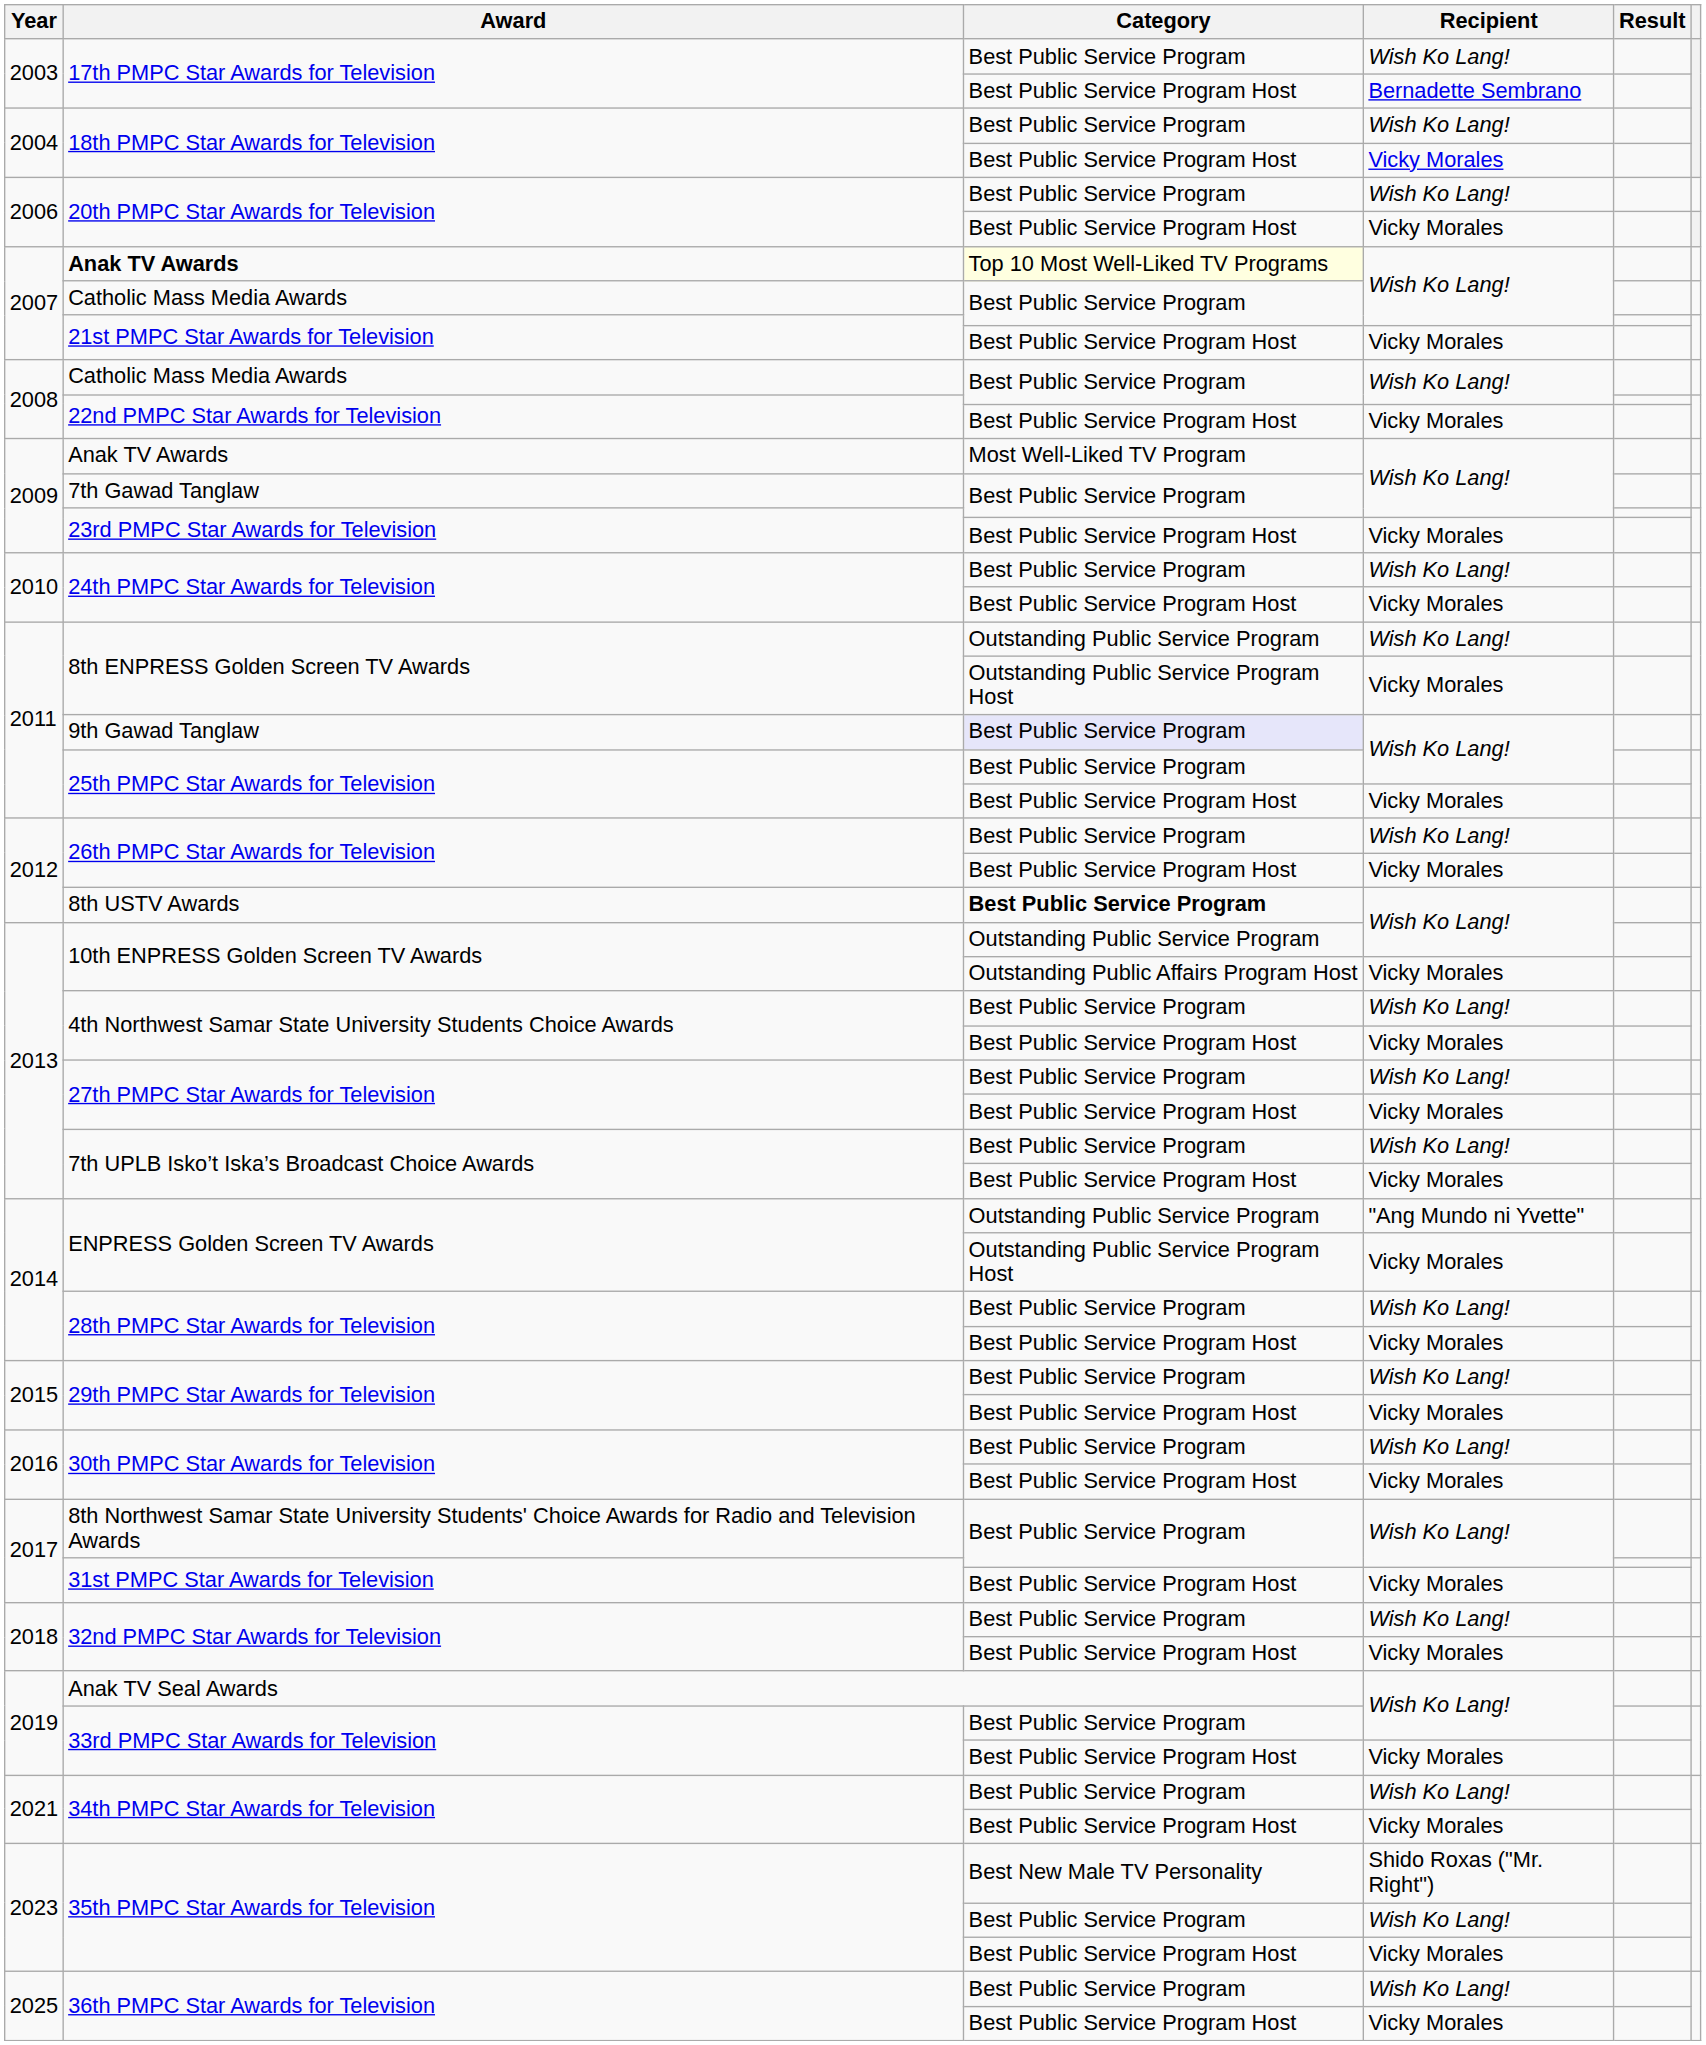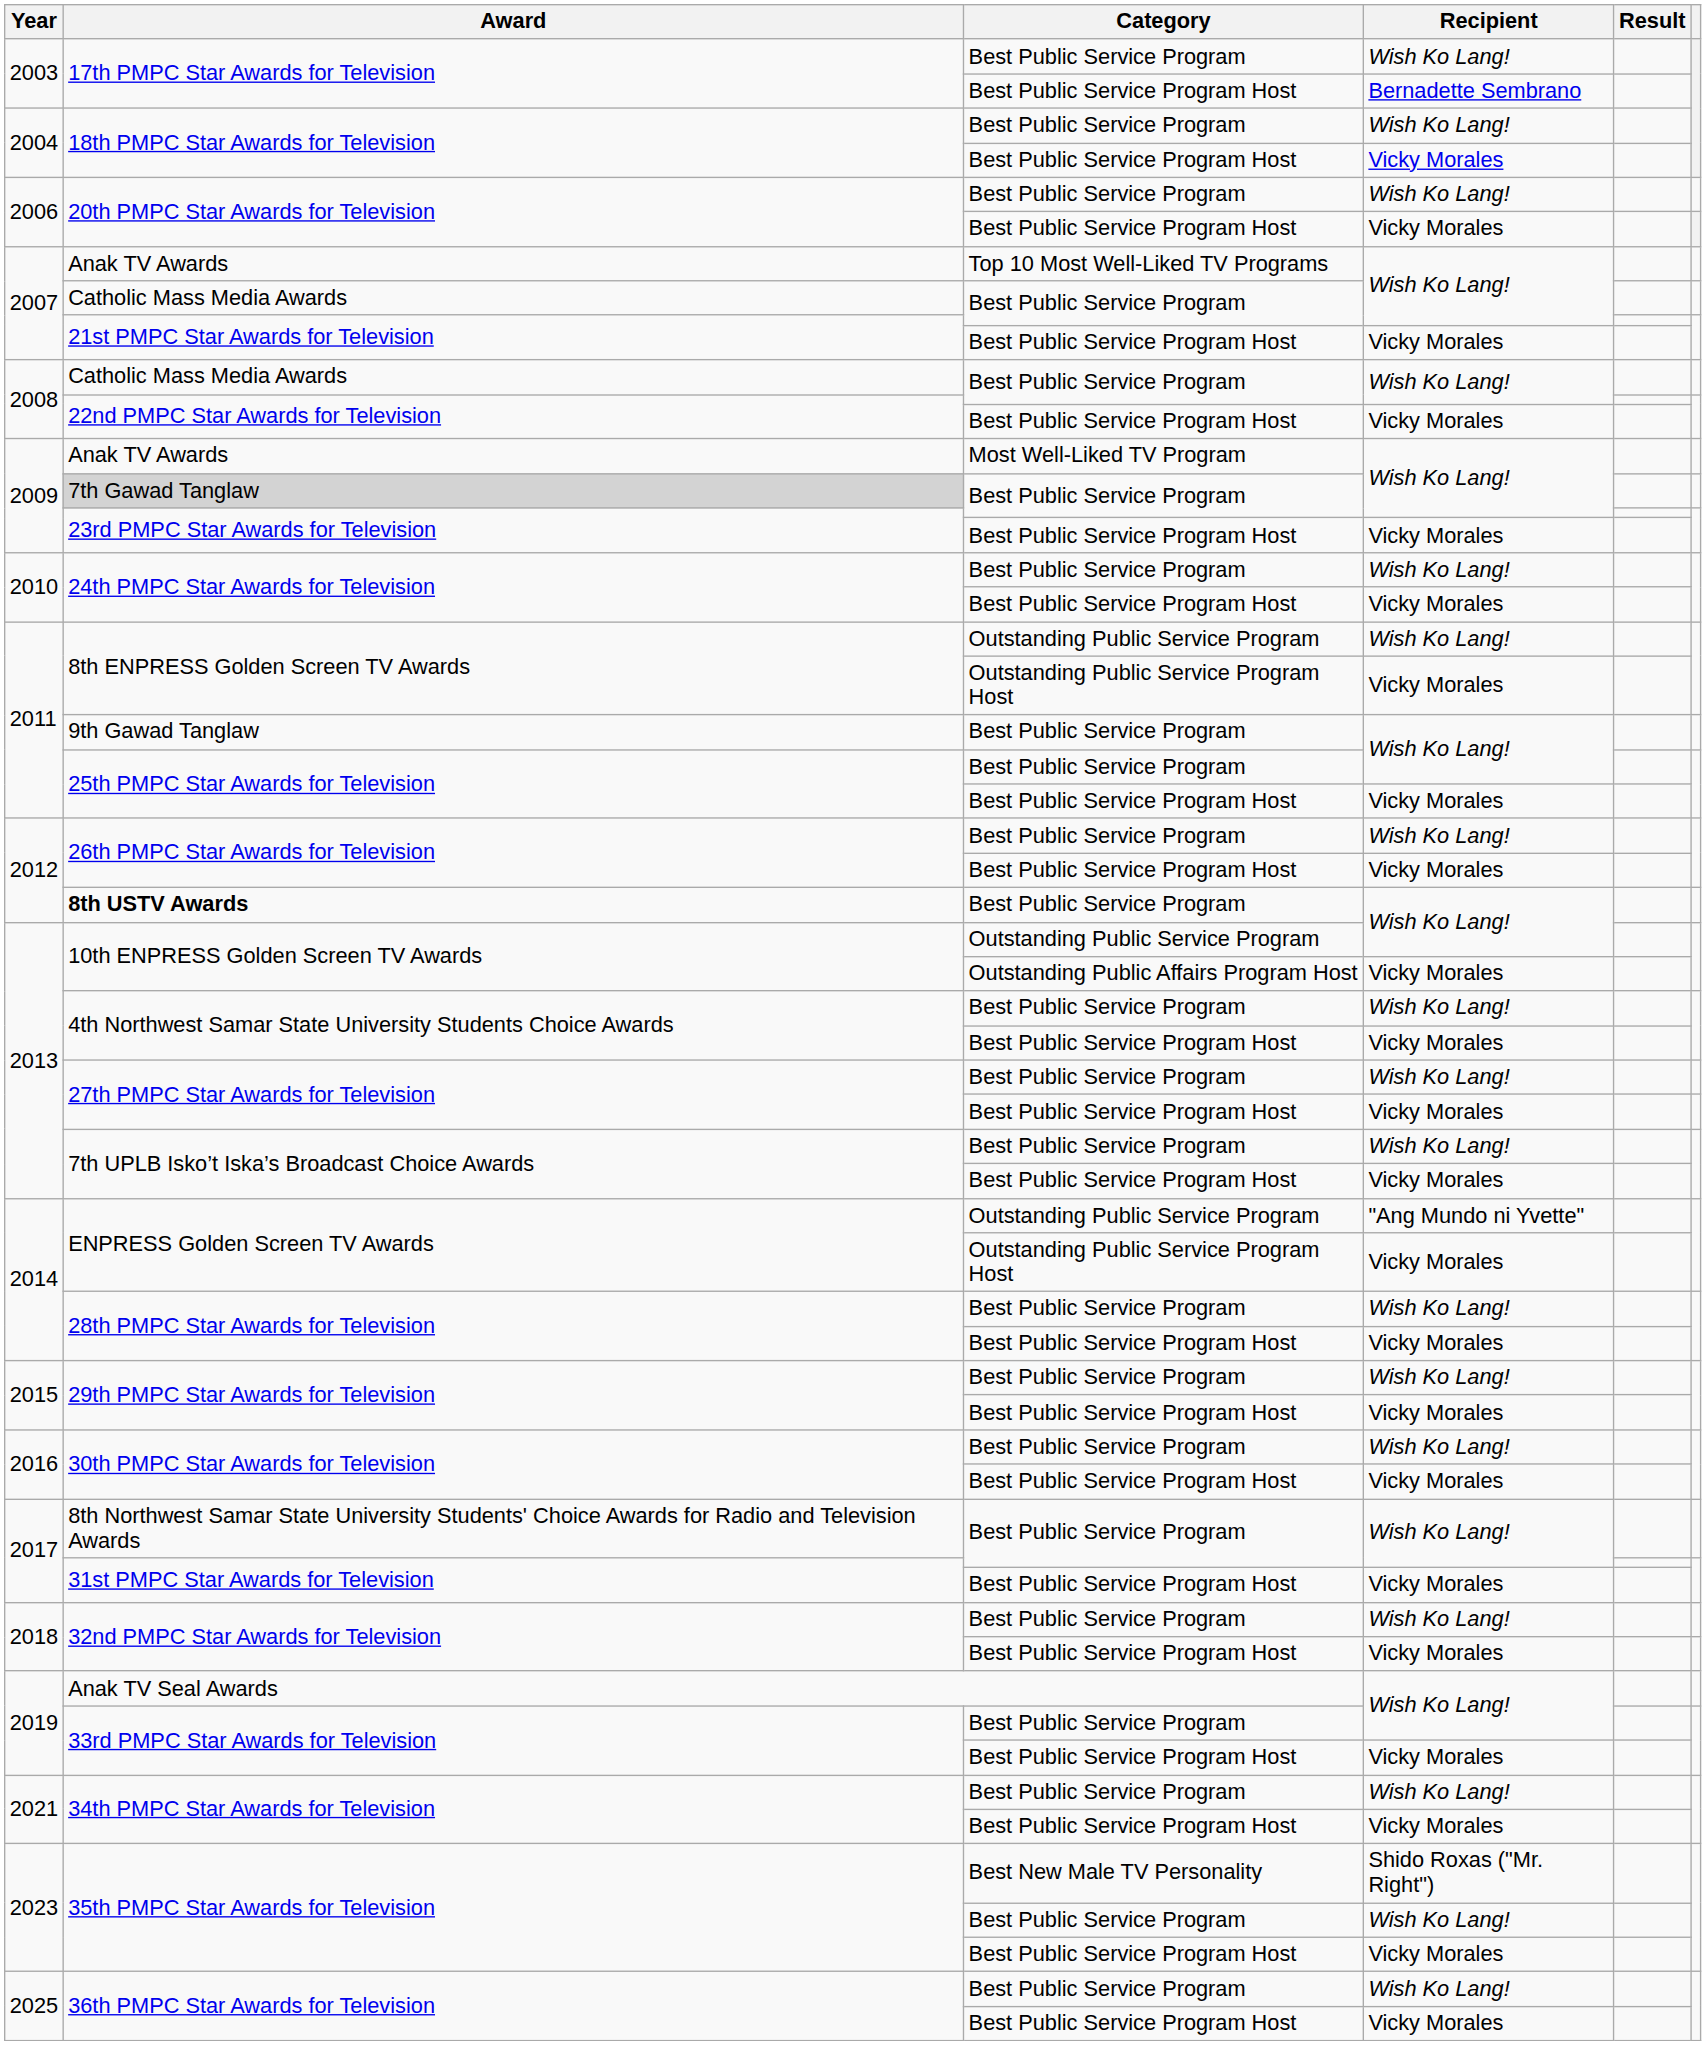(153, 263) bold -> (148, 263) normal
(1148, 263) lightyellow background -> (1148, 263) no background
(164, 490) no background -> (164, 490) lightgrey background
(1107, 732) lavender background -> (1107, 732) no background
(154, 904) normal -> (158, 904) bold
(1117, 904) bold -> (1107, 904) normal
